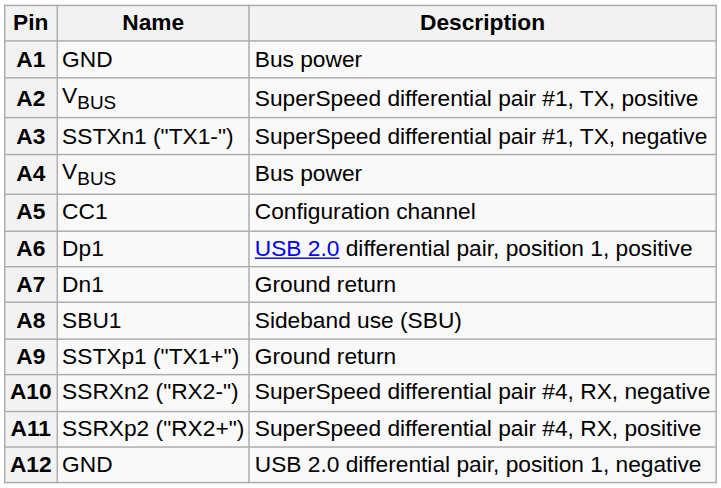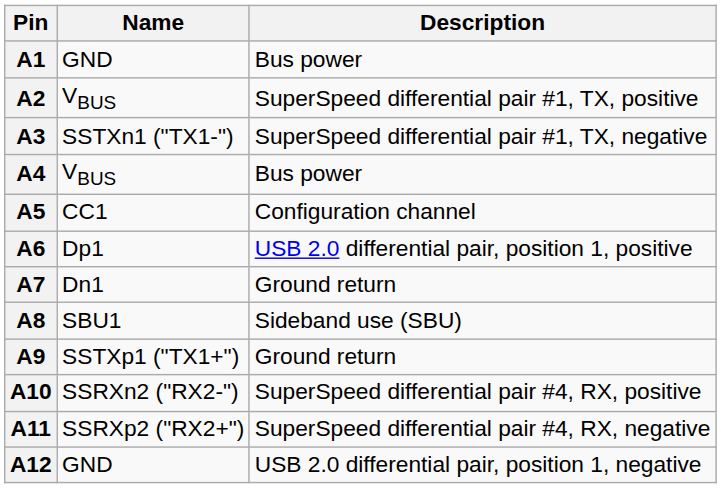(483, 392) SuperSpeed differential pair #4, RX, negative -> (478, 392) SuperSpeed differential pair #4, RX, positive
(478, 428) SuperSpeed differential pair #4, RX, positive -> (483, 428) SuperSpeed differential pair #4, RX, negative
